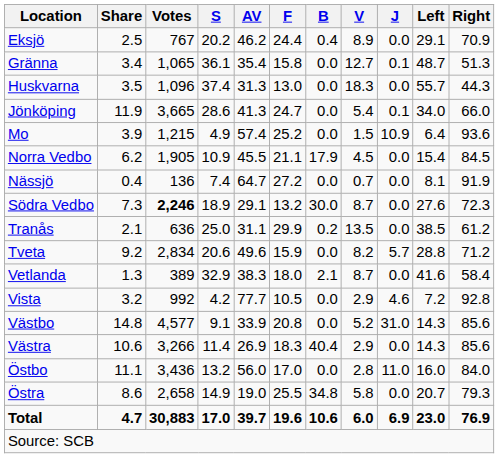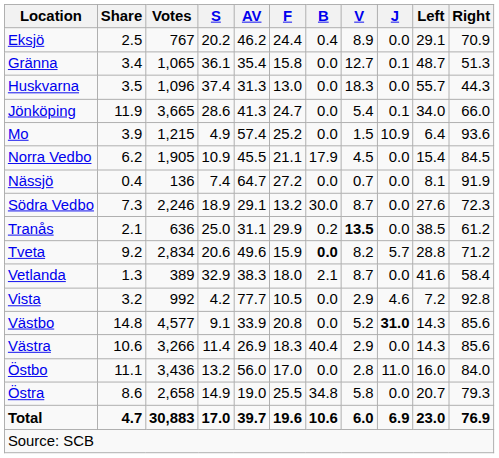(176, 205) bold -> (176, 205) normal
(359, 228) normal -> (359, 228) bold
(327, 252) normal -> (327, 252) bold
(395, 323) normal -> (395, 323) bold
